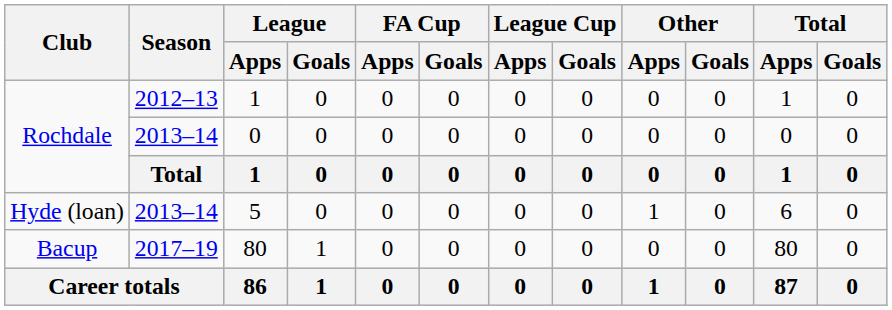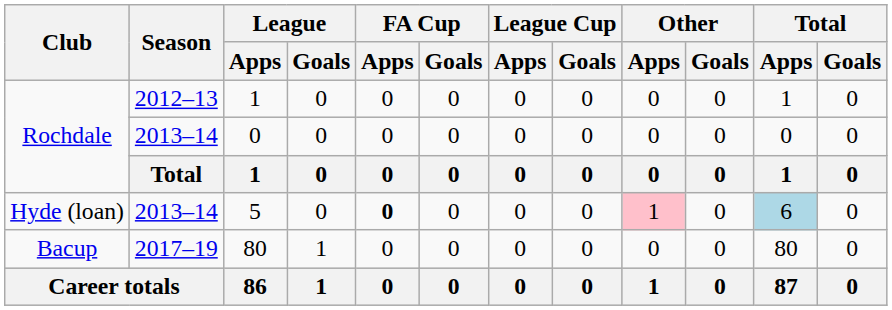(387, 211) normal -> (387, 211) bold
(654, 211) no background -> (654, 211) pink background
(786, 211) no background -> (786, 211) lightblue background
